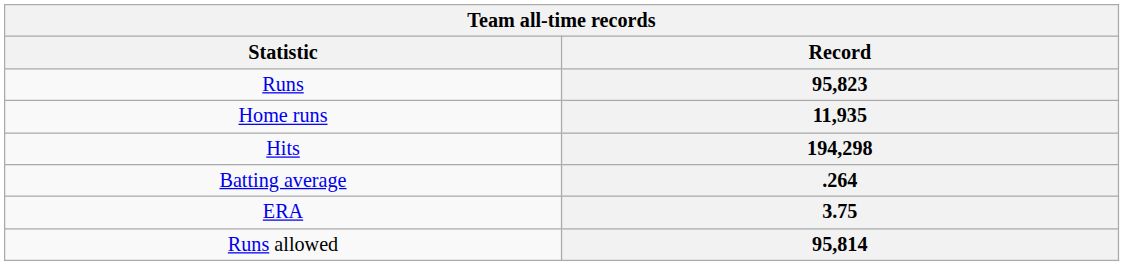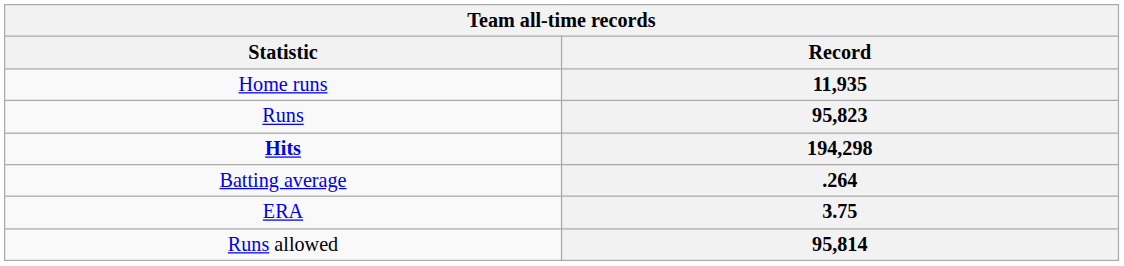rows swapped: (840, 116) <-> (840, 84)
(283, 148) normal -> (283, 148) bold
